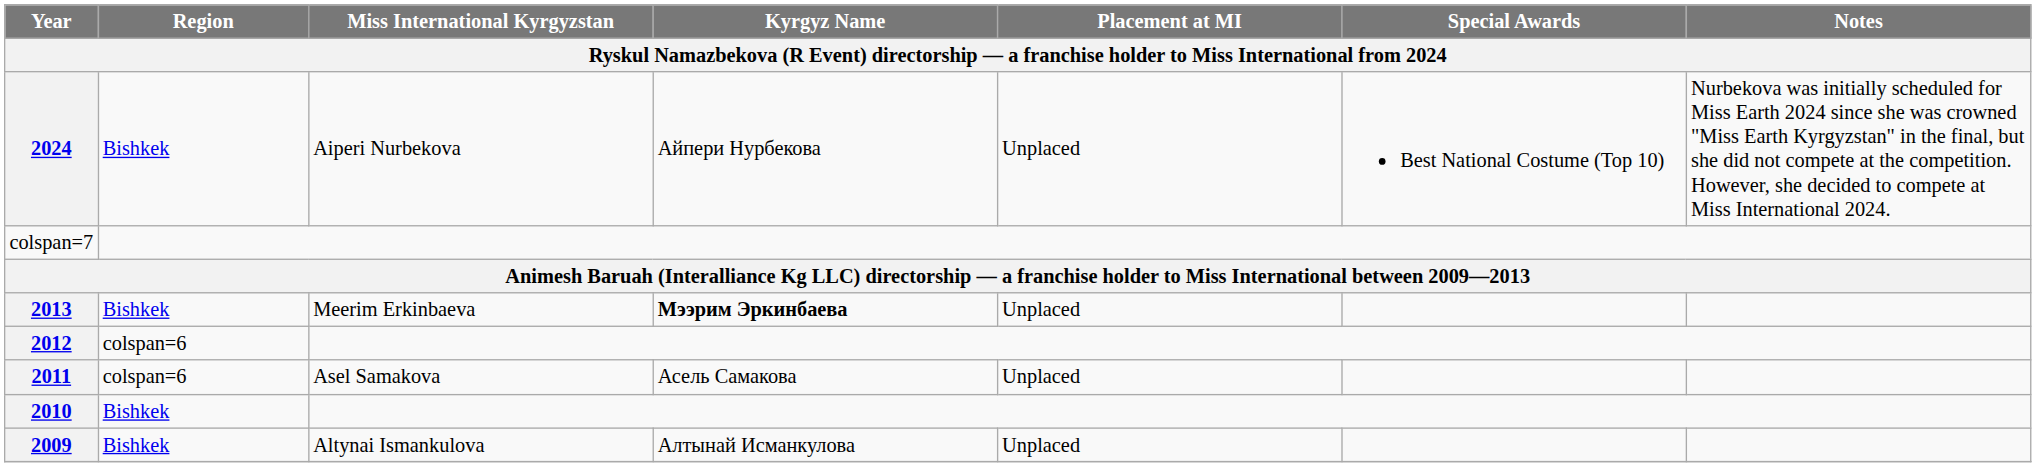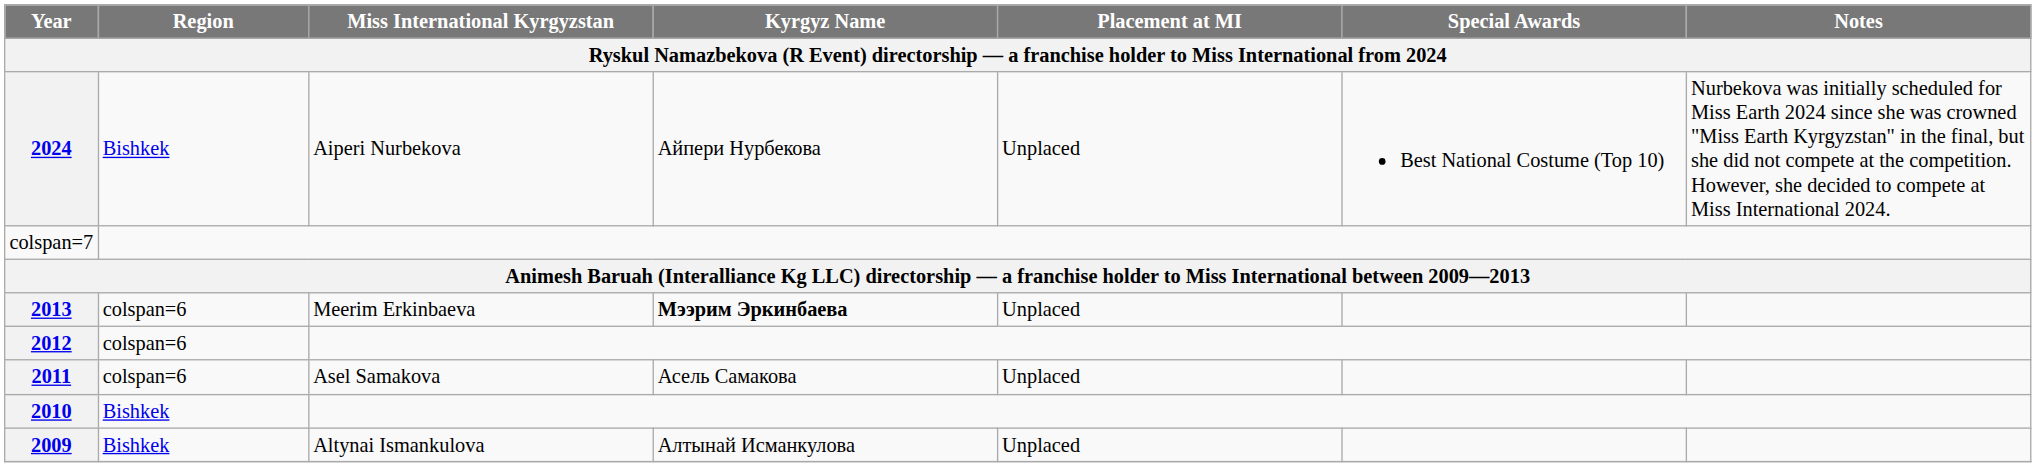(136, 309) Bishkek -> (145, 309) colspan=6
